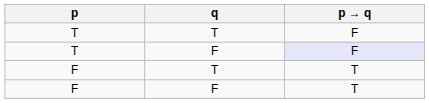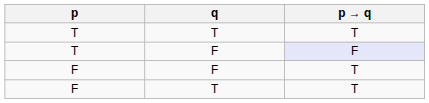(355, 32) F -> (355, 32) T
(215, 70) T -> (215, 70) F
(215, 88) F -> (215, 88) T
